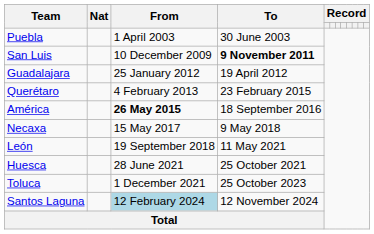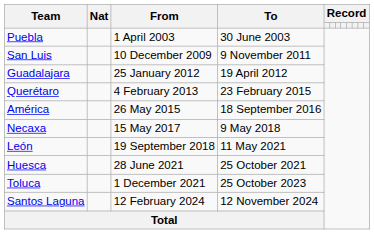(267, 55) bold -> (266, 55) normal
(147, 110) bold -> (147, 110) normal
(159, 201) lightblue background -> (159, 201) no background
